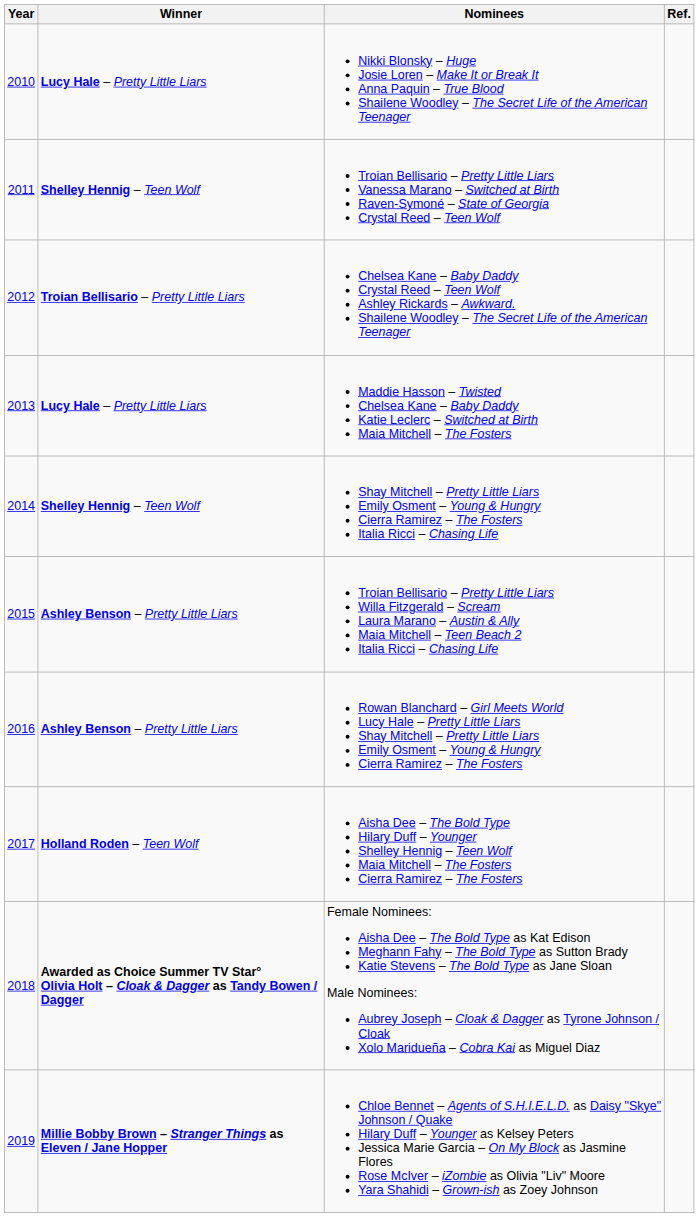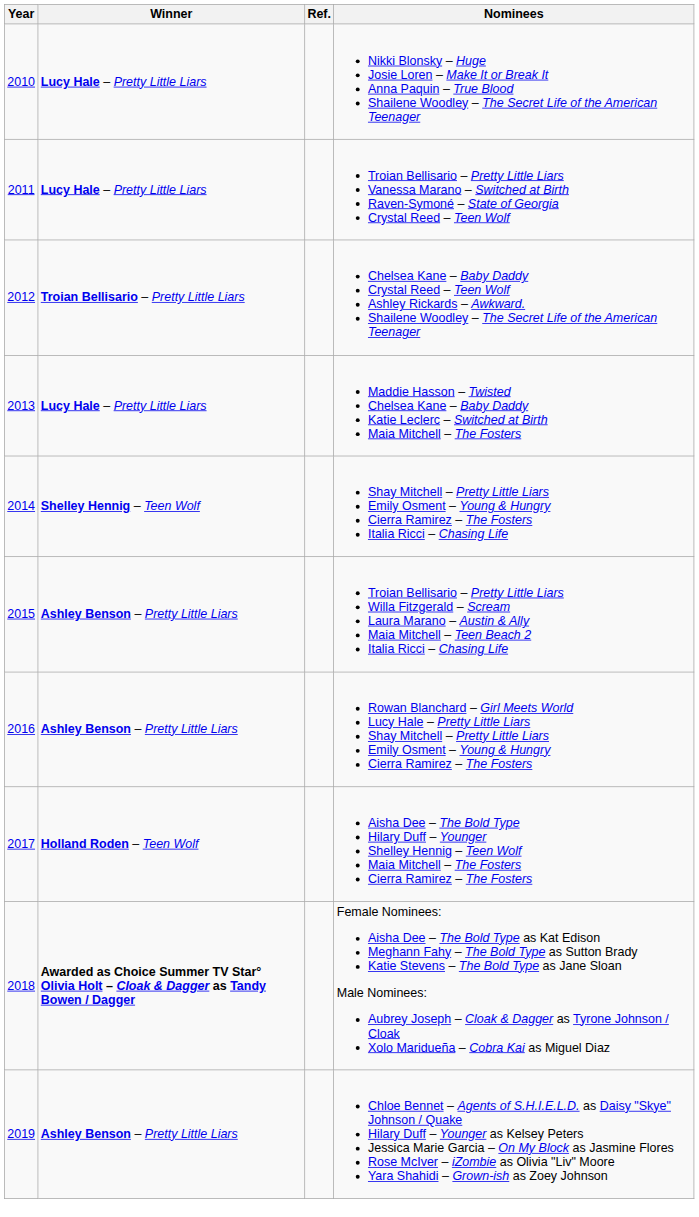columns swapped: (494, 14) <-> (679, 14)
(120, 189) Shelley Hennig – Teen Wolf -> (124, 189) Lucy Hale – Pretty Little Liars
(162, 1141) Millie Bobby Brown – Stranger Things as Eleven / Jane Hopper -> (139, 1134) Ashley Benson – Pretty Little Liars
